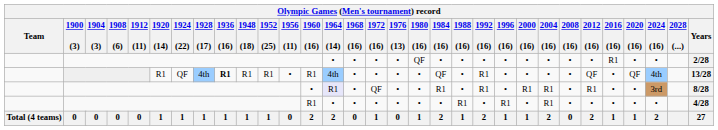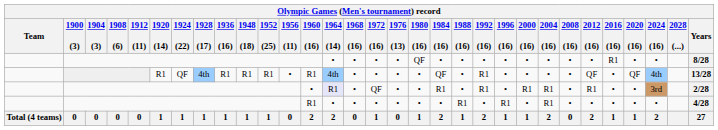(701, 60) 2/28 -> (701, 60) 8/28
(225, 74) bold -> (225, 74) normal
(701, 89) 8/28 -> (701, 89) 2/28
